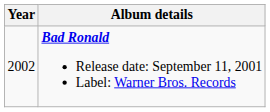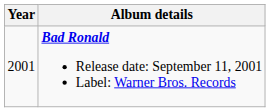(21, 66) 2002 -> (21, 66) 2001
